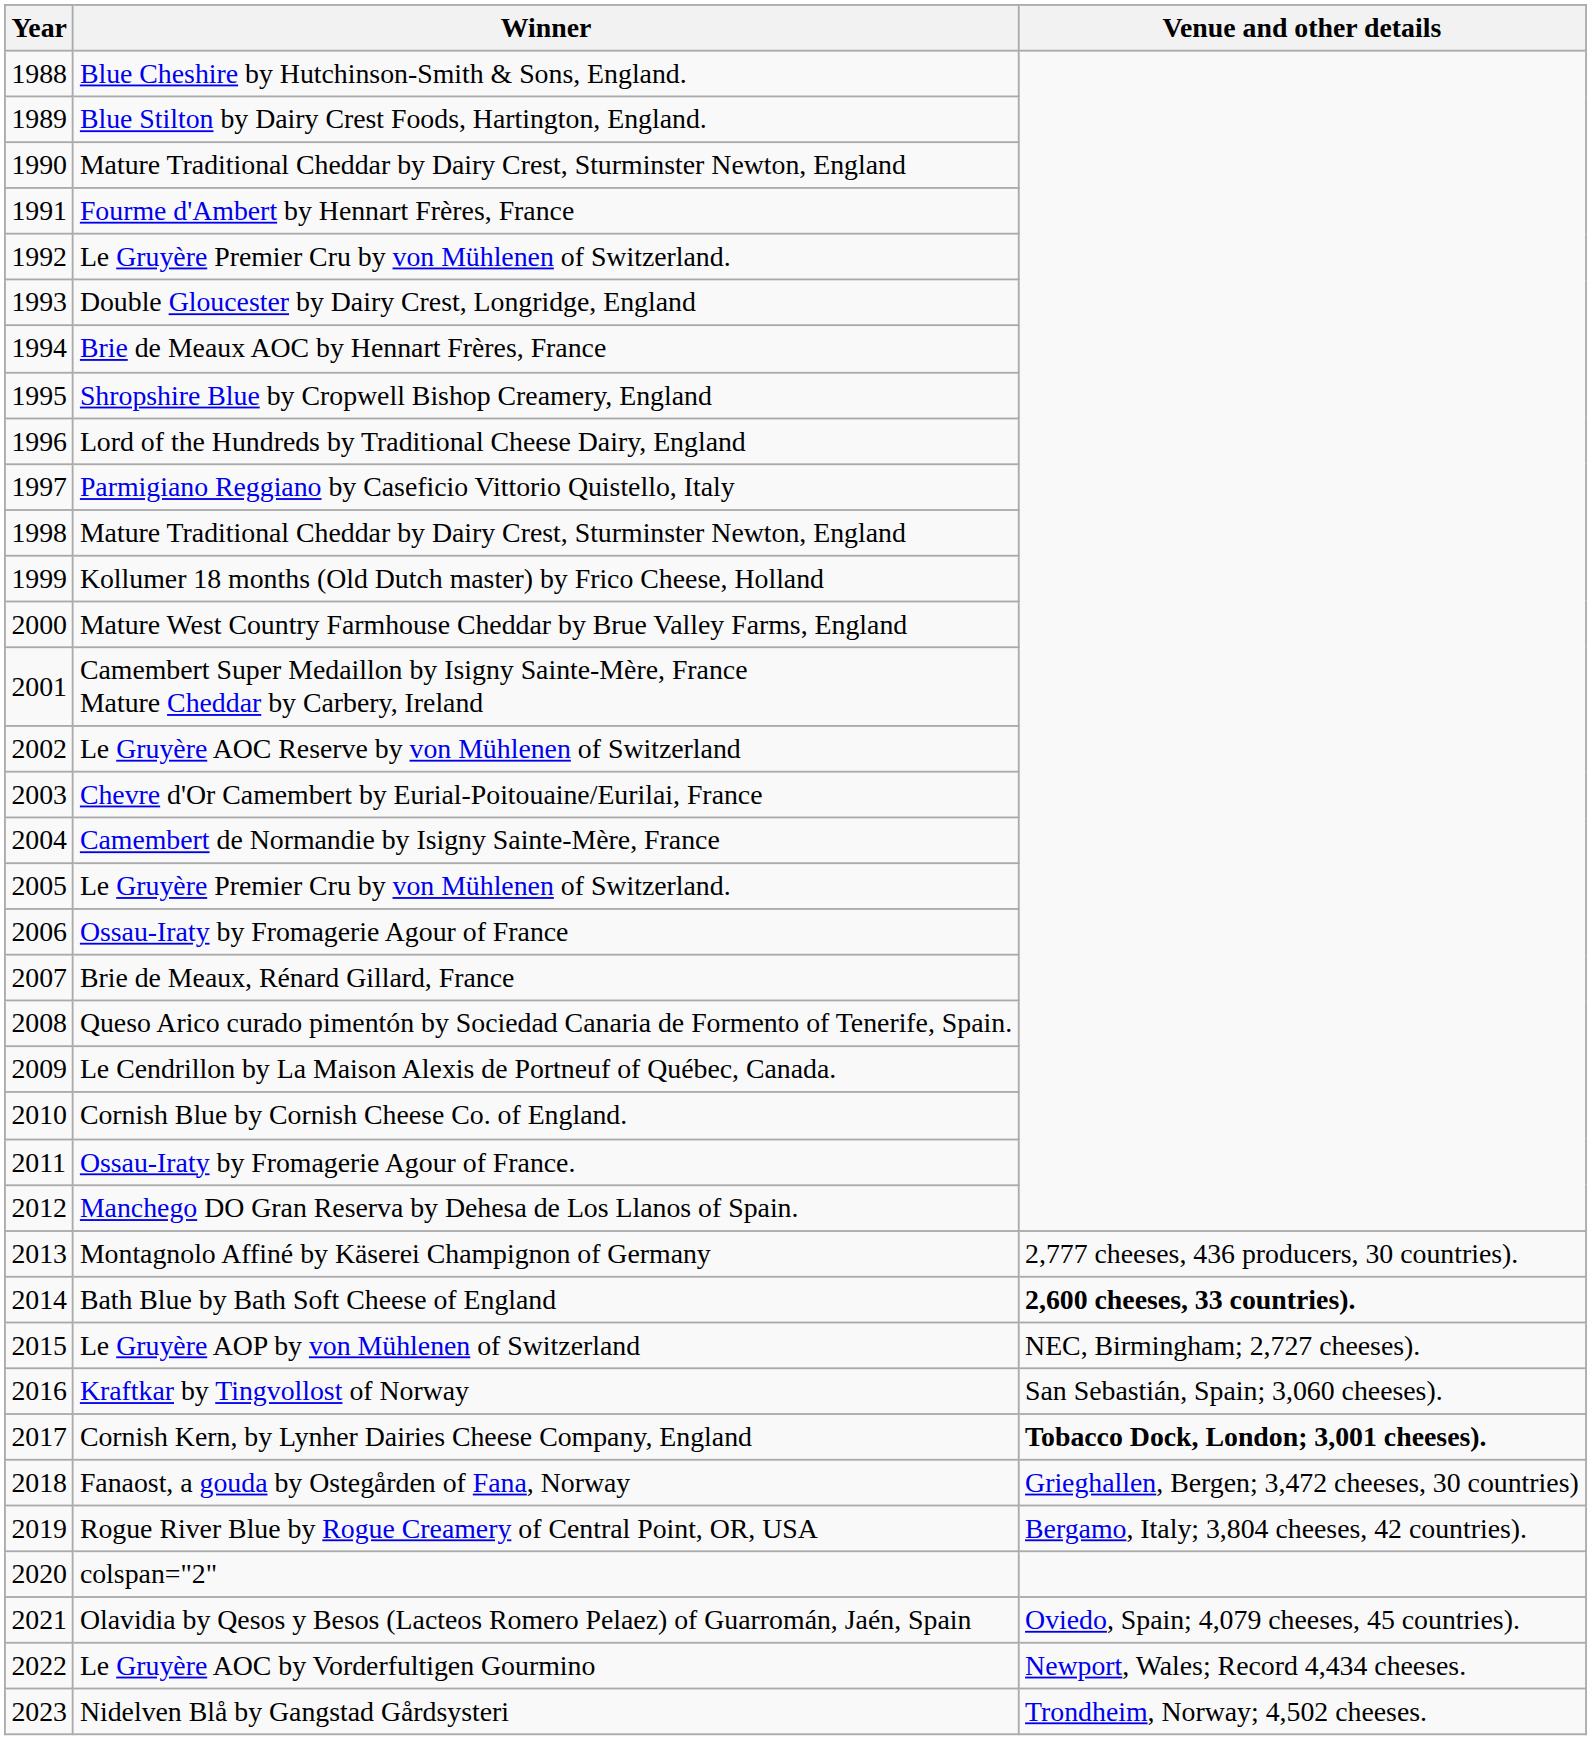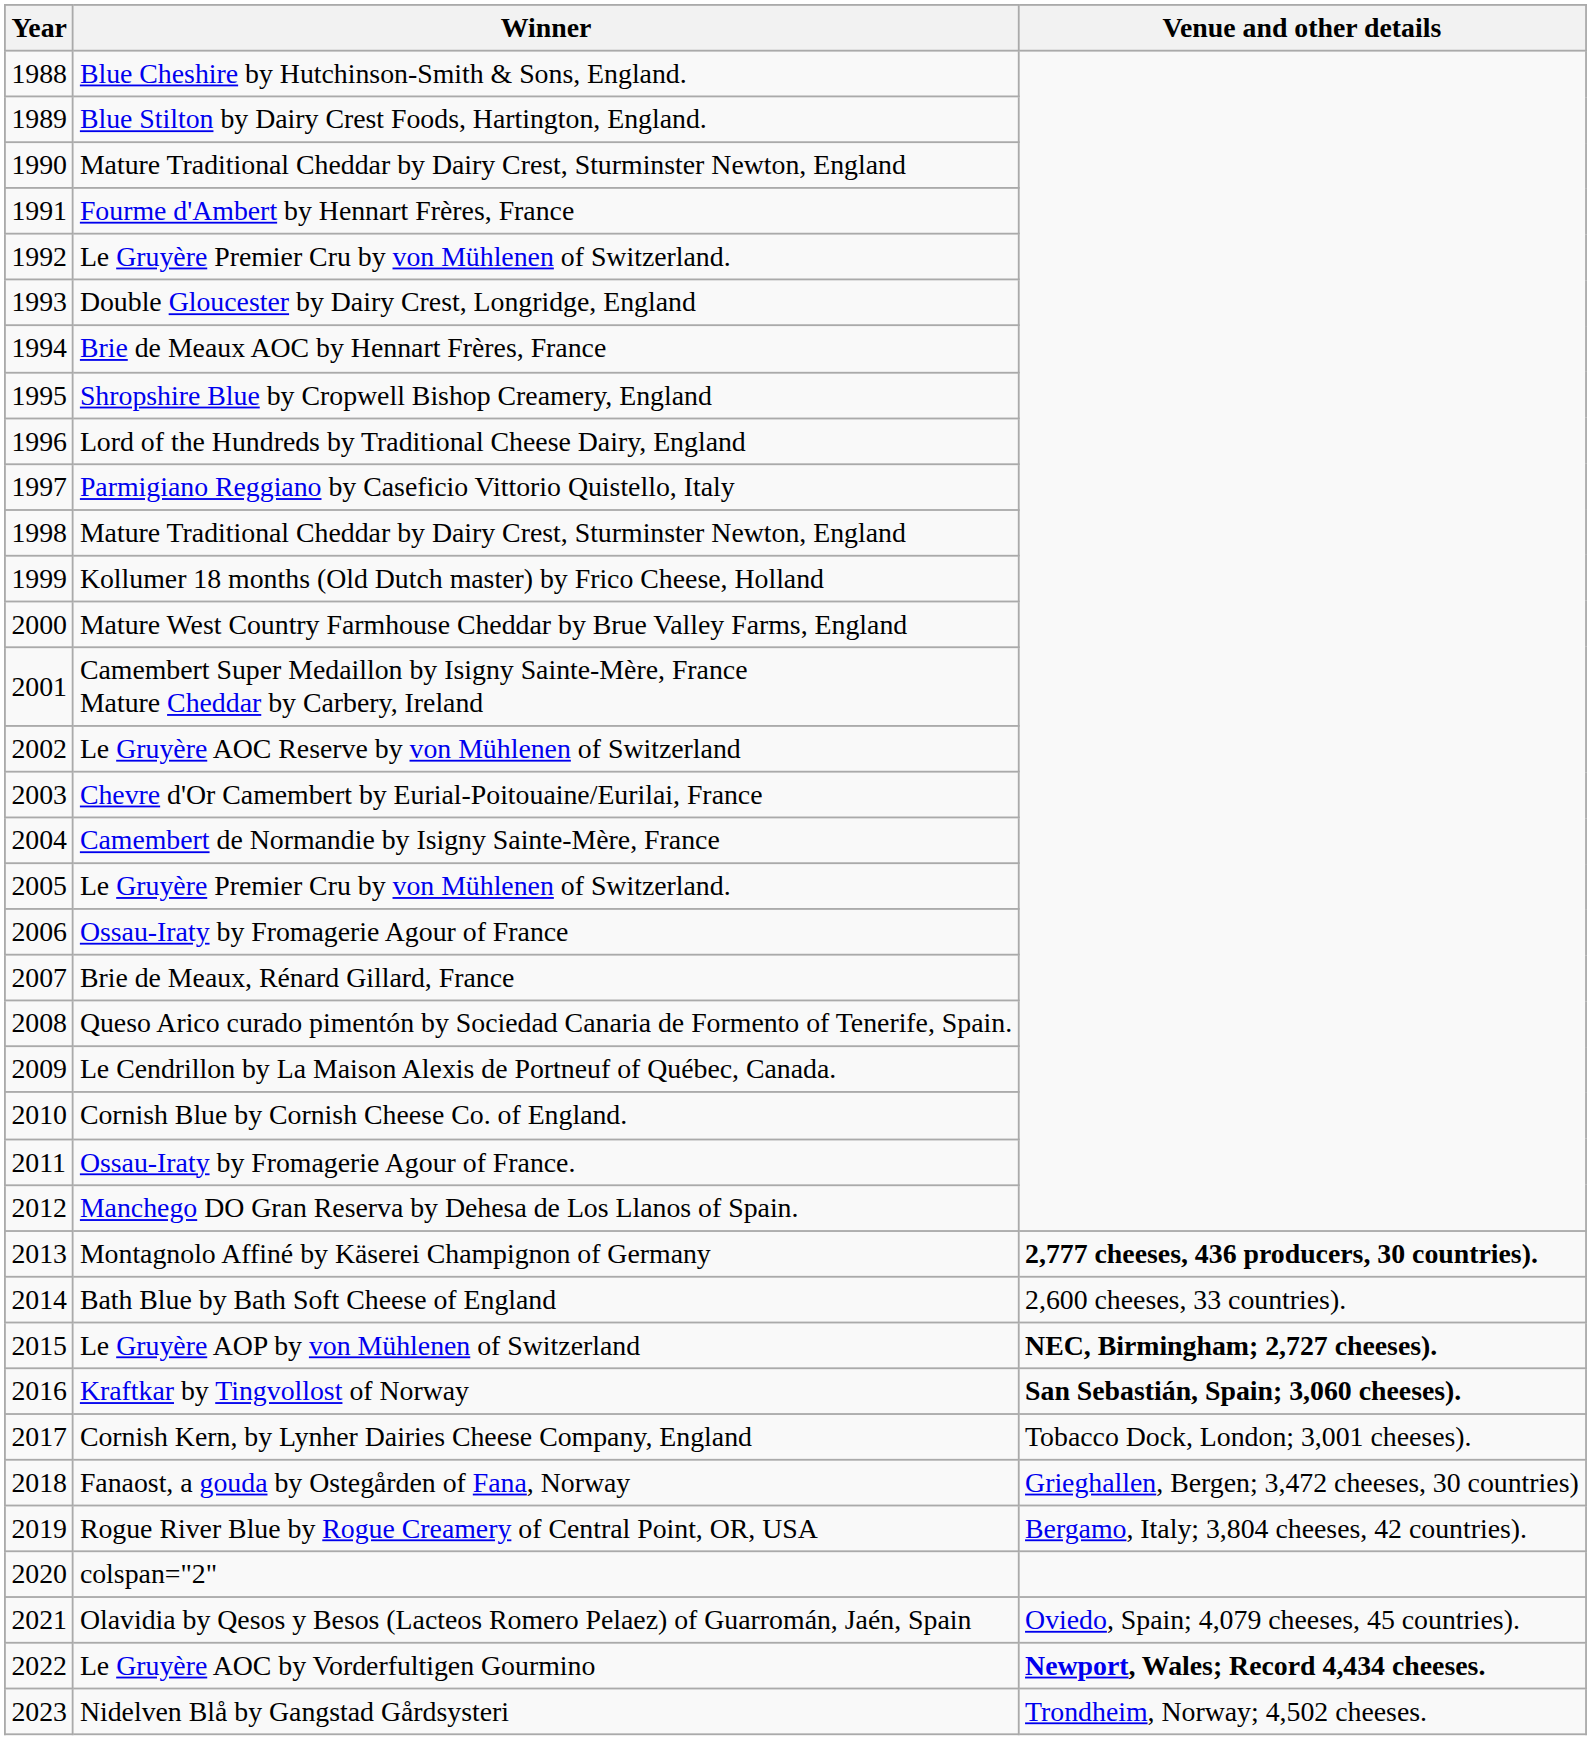(1272, 1253) normal -> (1281, 1253) bold
(1190, 1298) bold -> (1186, 1298) normal
(1223, 1344) normal -> (1231, 1344) bold
(1234, 1390) normal -> (1243, 1390) bold
(1256, 1436) bold -> (1248, 1436) normal
(1246, 1665) normal -> (1255, 1665) bold
